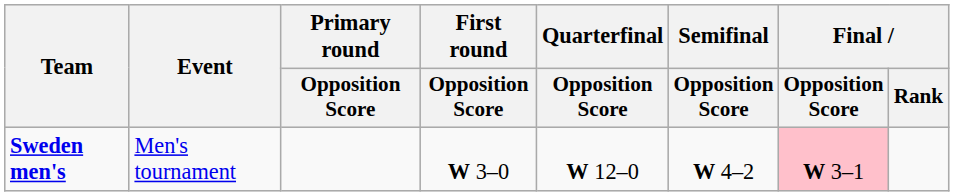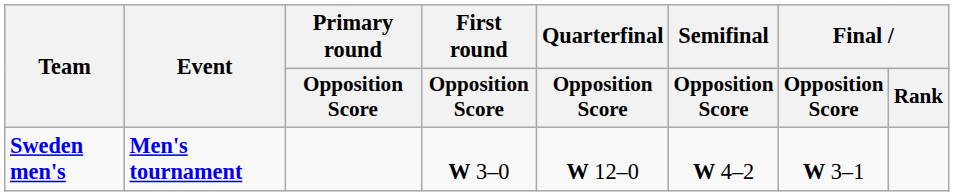(185, 159) normal -> (186, 159) bold
(834, 172) pink background -> (834, 172) no background
